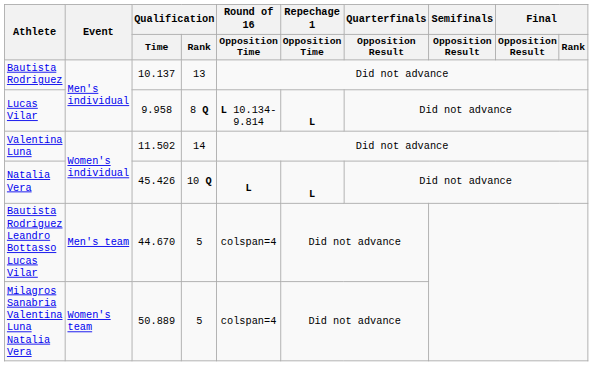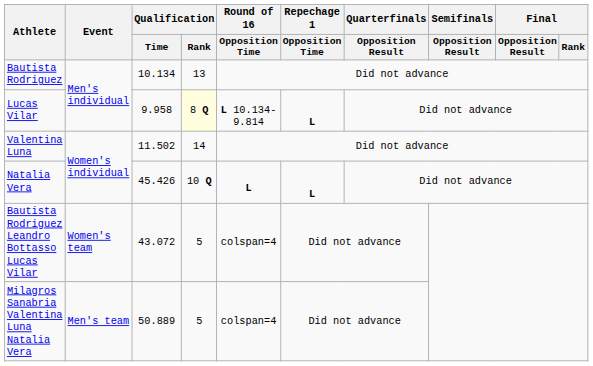(157, 74) 10.137 -> (157, 74) 10.134
(199, 110) no background -> (199, 110) lightyellow background
(98, 242) Men's team -> (89, 242) Women's team
(157, 242) 44.670 -> (157, 242) 43.072
(89, 321) Women's team -> (98, 321) Men's team
